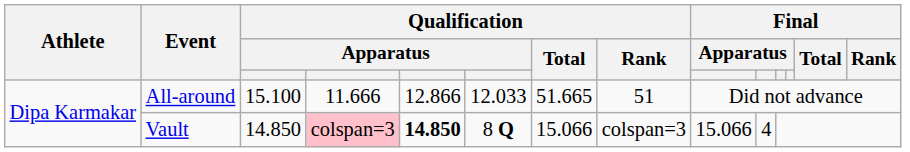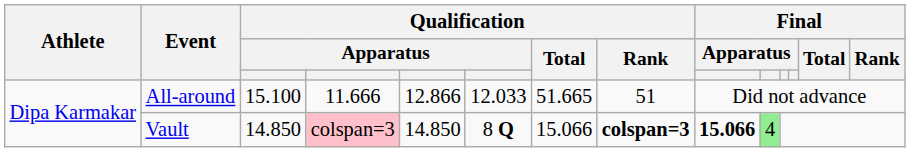(433, 130) bold -> (433, 130) normal
(644, 130) normal -> (646, 130) bold
(724, 130) normal -> (727, 130) bold
(766, 130) no background -> (770, 130) lightgreen background
